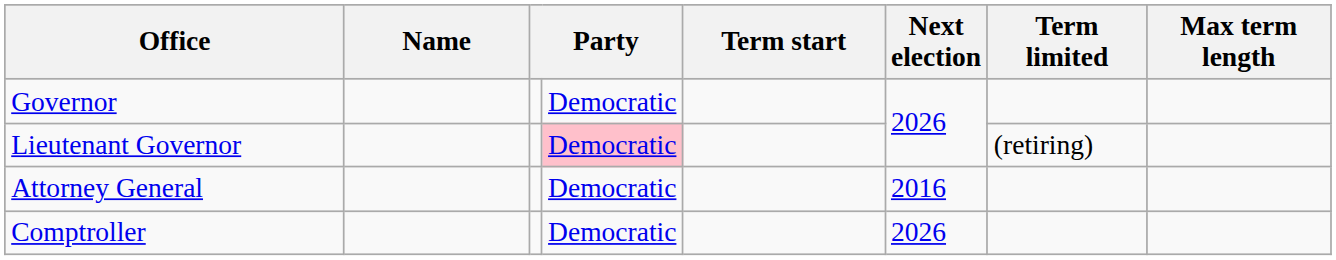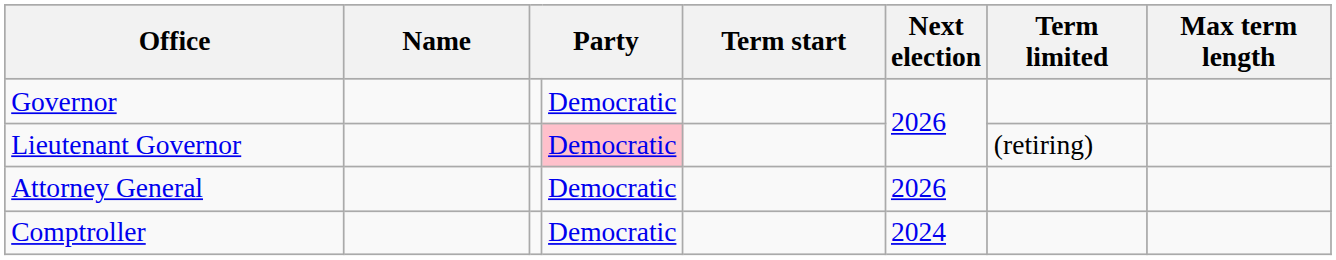(919, 188) 2016 -> (919, 188) 2026
(919, 231) 2026 -> (919, 231) 2024
